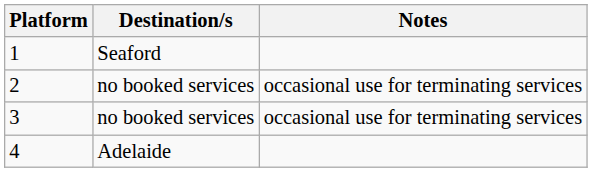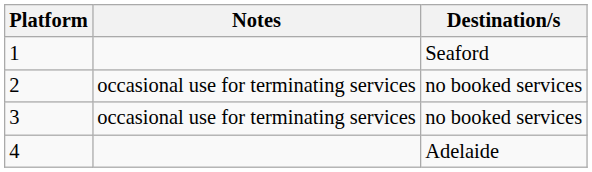columns swapped: (176, 20) <-> (423, 20)
